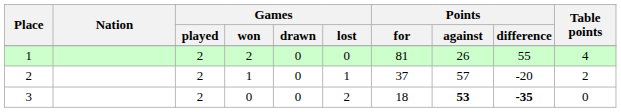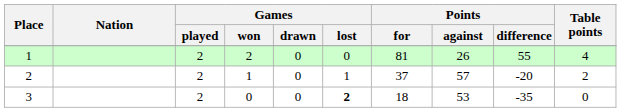(347, 96) normal -> (347, 96) bold
(463, 96) bold -> (463, 96) normal
(524, 96) bold -> (524, 96) normal
